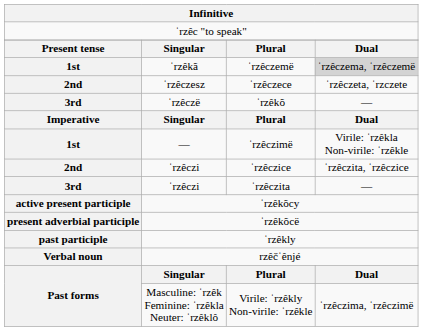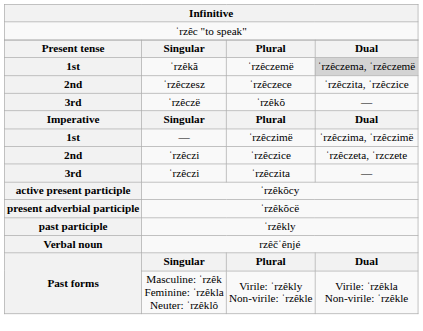(366, 84) ˈrzêczeta, ˈrzczete -> (366, 84) ˈrzêczita, ˈrzêczice
(366, 144) Virile: ˈrzêkla Non-virile: ˈrzêkle -> (366, 137) ˈrzêczima, ˈrzêczimë
(366, 168) ˈrzêczita, ˈrzêczice -> (366, 155) ˈrzêczeta, ˈrzczete
(366, 305) ˈrzêczima, ˈrzêczimë -> (366, 292) Virile: ˈrzêkla Non-virile: ˈrzêkle
